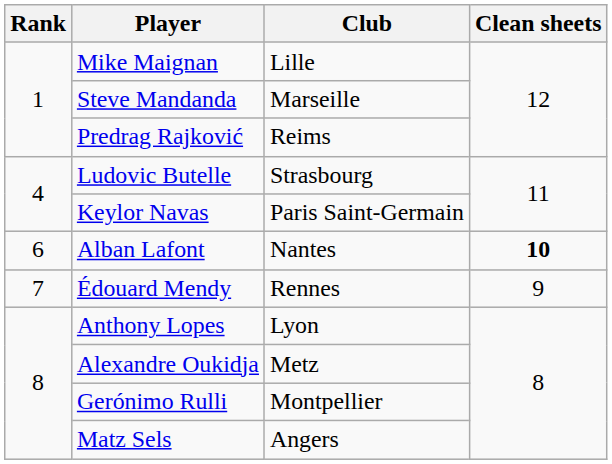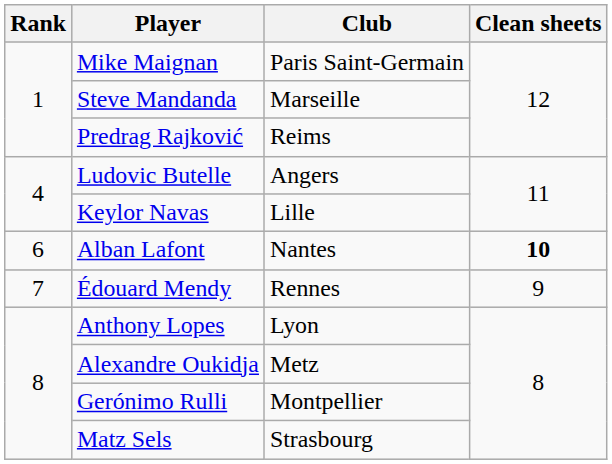(292, 61) Lille -> (367, 61) Paris Saint-Germain
(321, 174) Strasbourg -> (304, 174) Angers
(367, 212) Paris Saint-Germain -> (292, 212) Lille
(304, 439) Angers -> (321, 439) Strasbourg
